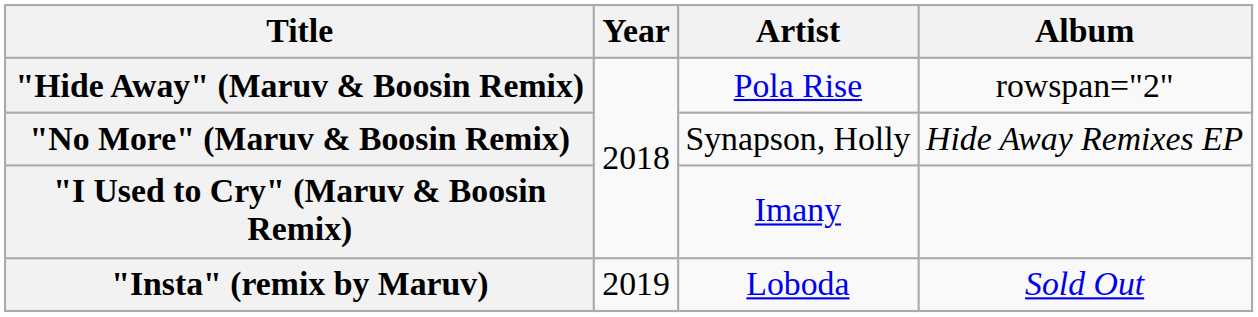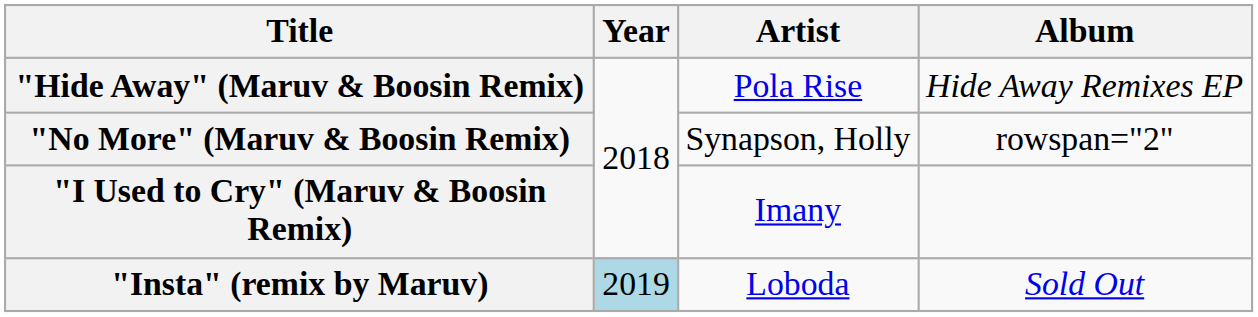(1085, 84) rowspan="2" -> (1085, 84) Hide Away Remixes EP
(1085, 138) Hide Away Remixes EP -> (1085, 138) rowspan="2"
(636, 283) no background -> (636, 283) lightblue background
